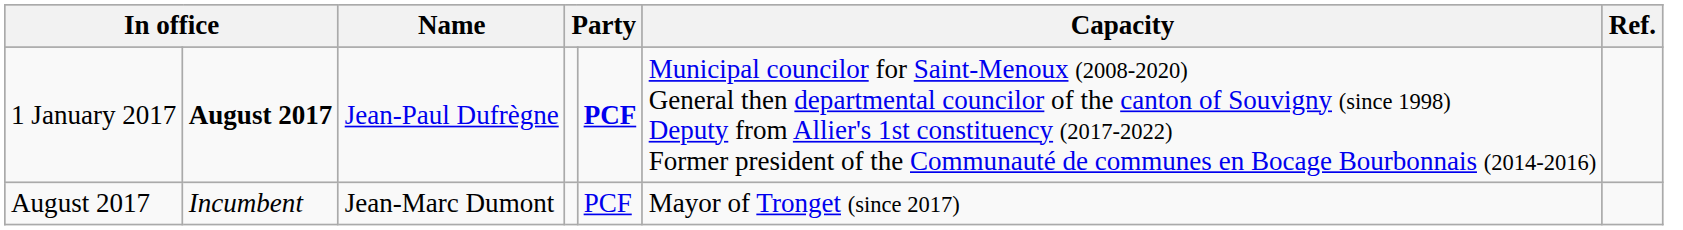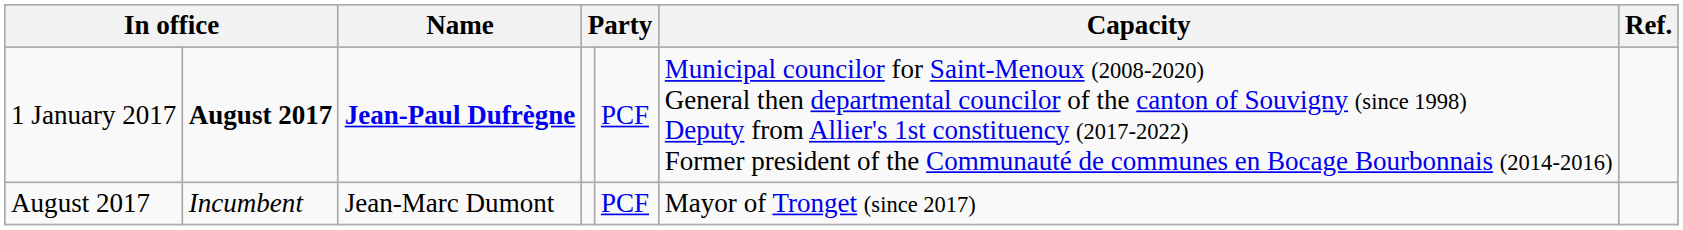(452, 114) normal -> (460, 114) bold
(610, 114) bold -> (625, 114) normal
